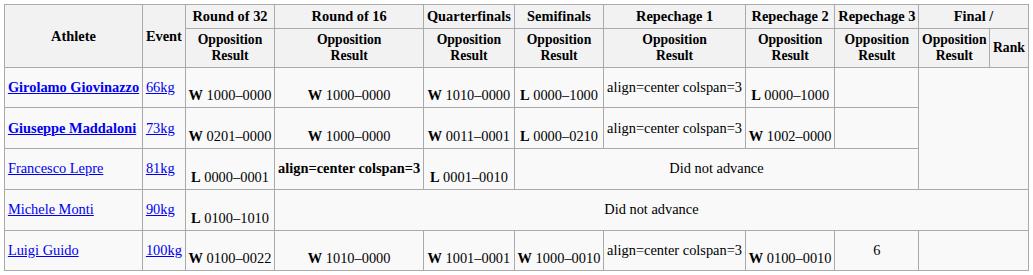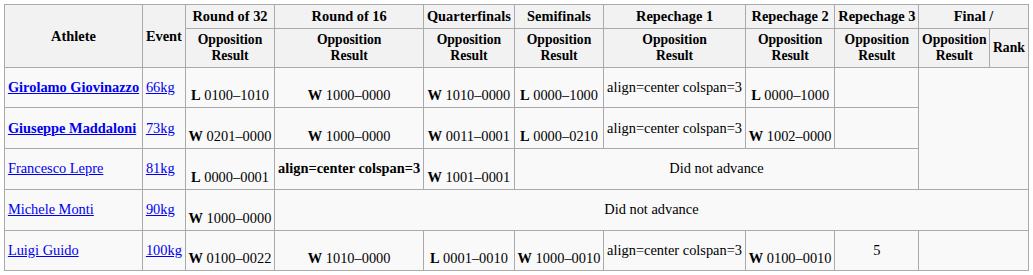(230, 95) W 1000–0000 -> (230, 95) L 0100–1010
(469, 177) L 0001–0010 -> (469, 177) W 1001–0001
(230, 218) L 0100–1010 -> (230, 218) W 1000–0000
(469, 258) W 1001–0001 -> (469, 258) L 0001–0010
(877, 250) 6 -> (877, 250) 5
